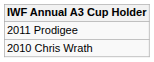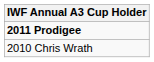(42, 30) normal -> (44, 30) bold
